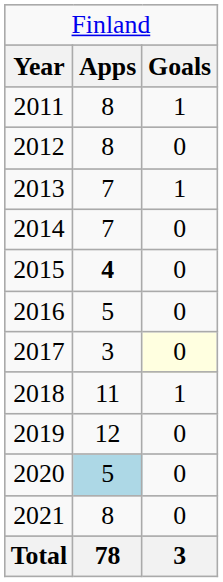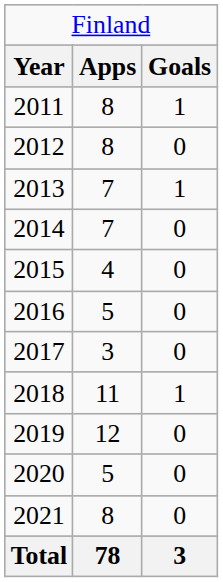(108, 270) bold -> (108, 270) normal
(180, 351) lightyellow background -> (180, 351) no background
(108, 474) lightblue background -> (108, 474) no background
